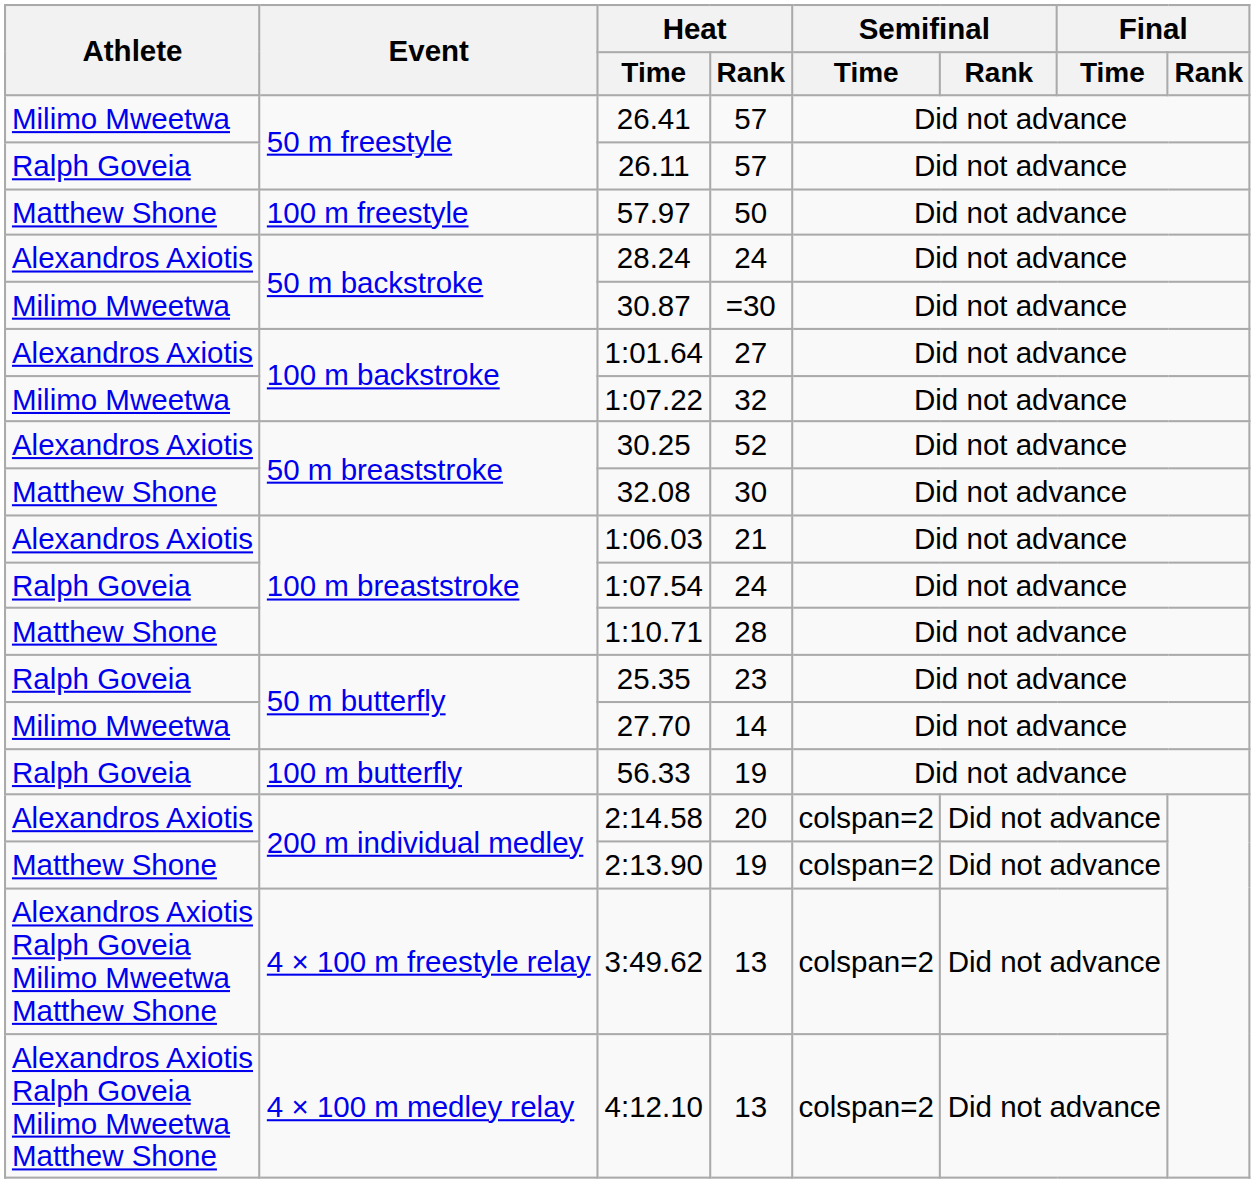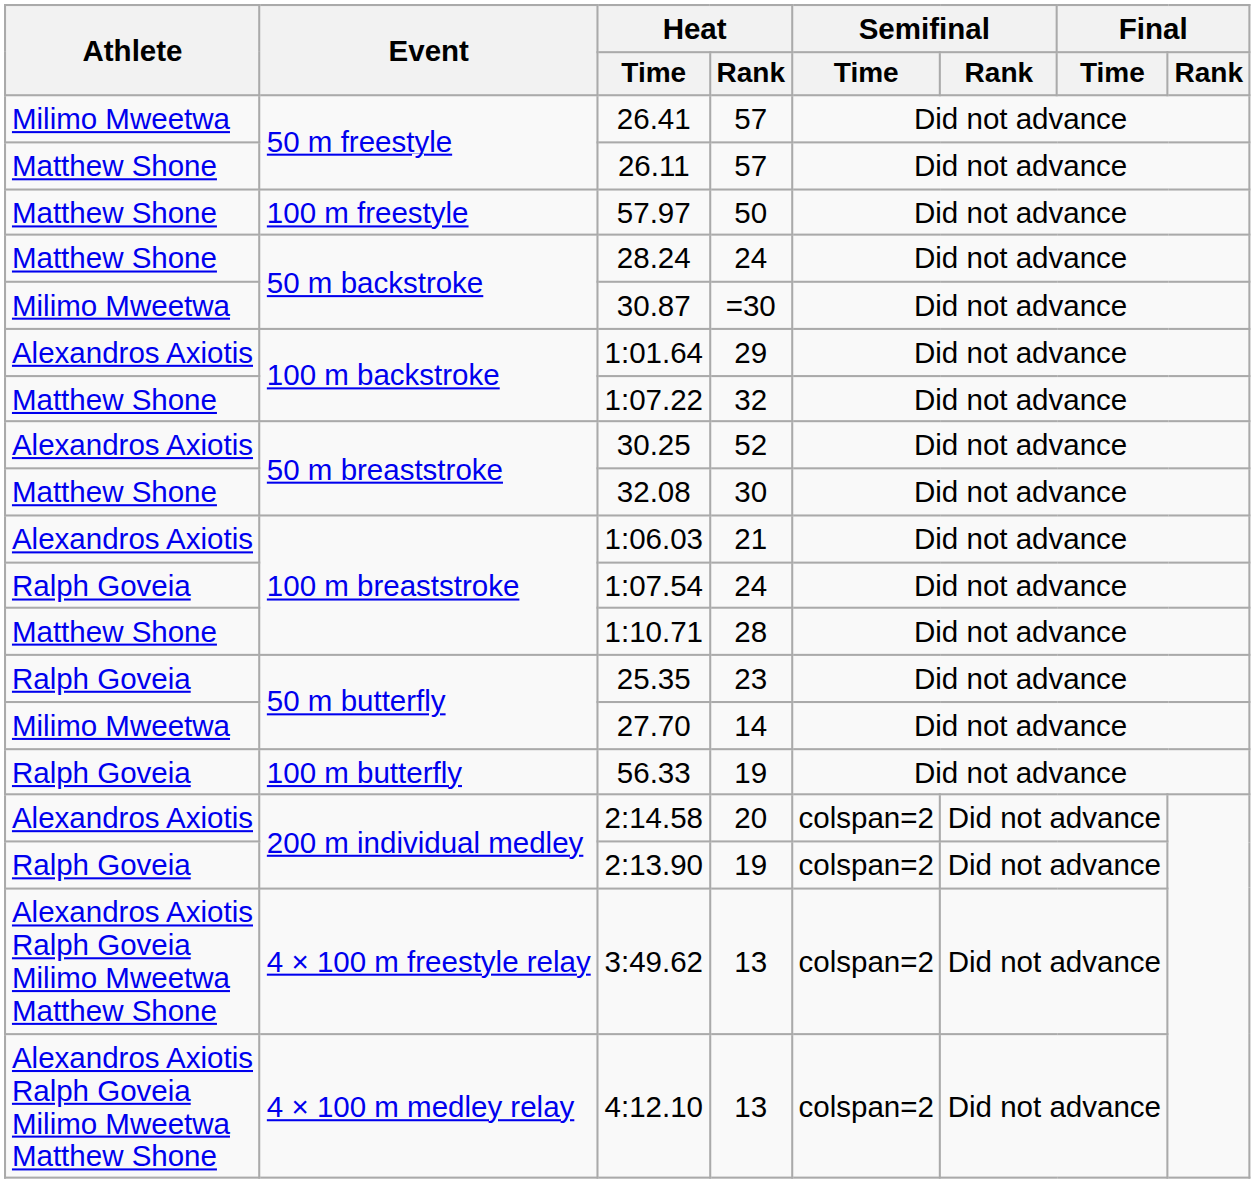(101, 166) Ralph Goveia -> (114, 166) Matthew Shone
(132, 259) Alexandros Axiotis -> (114, 259) Matthew Shone
(751, 353) 27 -> (751, 353) 29
(121, 399) Milimo Mweetwa -> (114, 399) Matthew Shone
(114, 866) Matthew Shone -> (101, 866) Ralph Goveia
